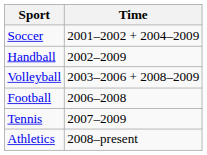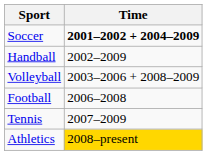(133, 35) normal -> (133, 35) bold
(103, 139) no background -> (103, 139) gold background
